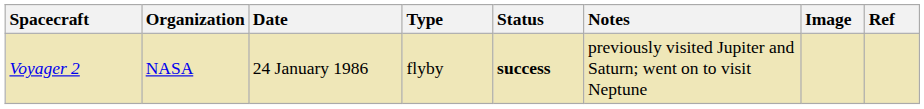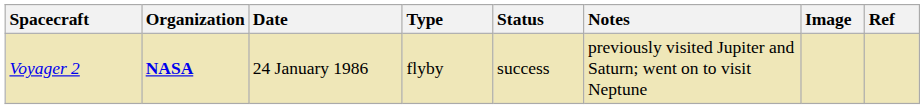(169, 68) normal -> (169, 68) bold
(524, 68) bold -> (523, 68) normal
